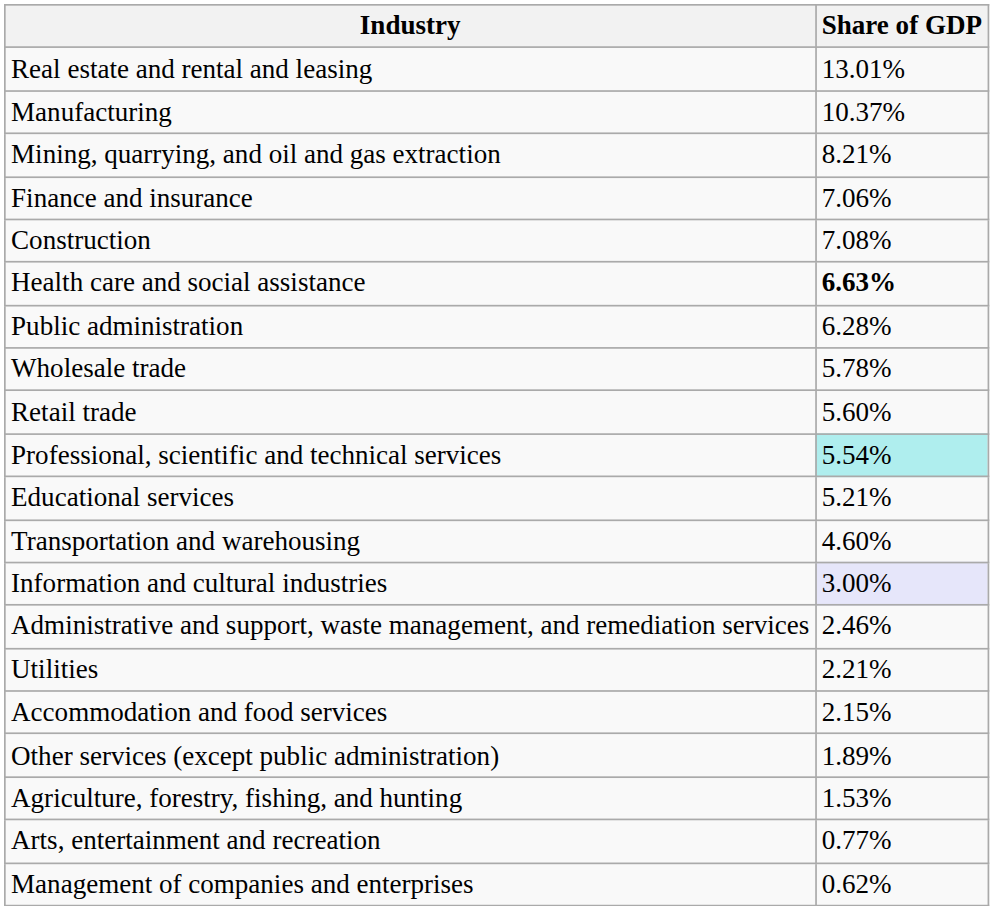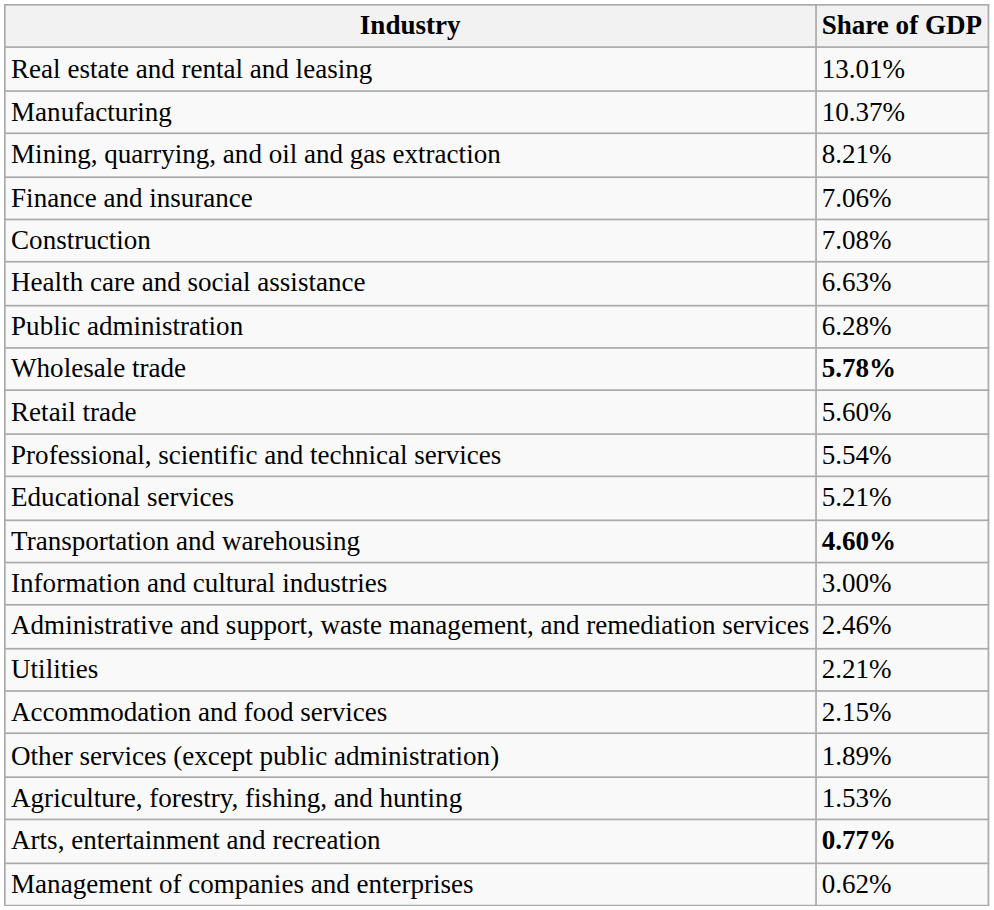(859, 283) bold -> (857, 283) normal
(857, 369) normal -> (859, 369) bold
(857, 454) paleturquoise background -> (857, 454) no background
(857, 540) normal -> (859, 540) bold
(857, 583) lavender background -> (857, 583) no background
(857, 840) normal -> (859, 840) bold
